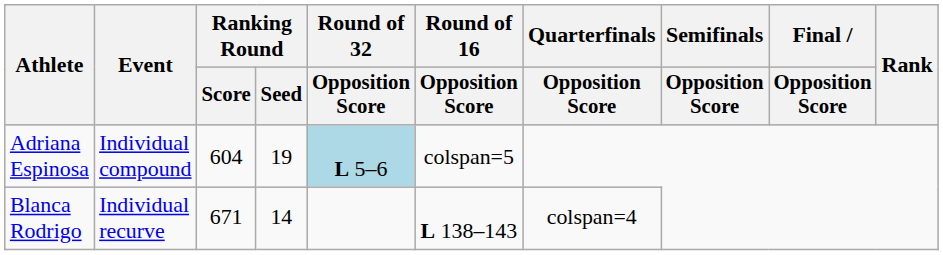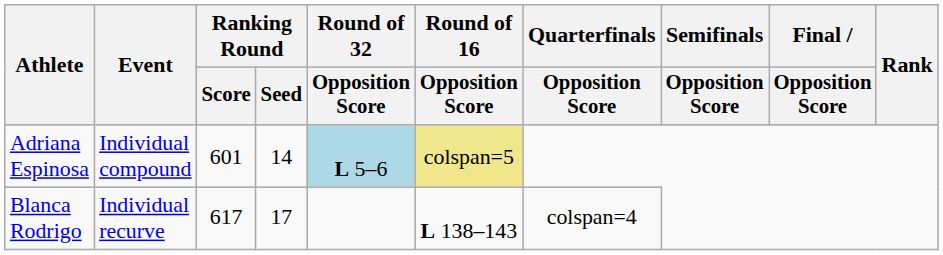(226, 156) 604 -> (226, 156) 601
(281, 156) 19 -> (281, 156) 14
(469, 156) no background -> (469, 156) khaki background
(226, 218) 671 -> (226, 218) 617
(281, 218) 14 -> (281, 218) 17
